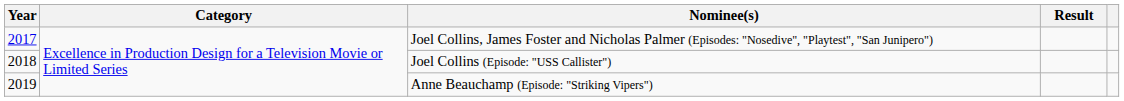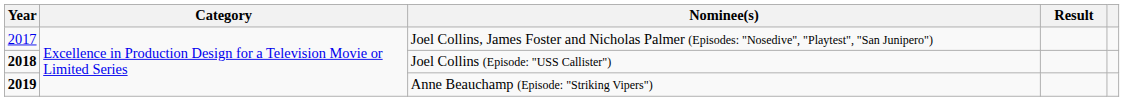(22, 61) normal -> (22, 61) bold
(22, 84) normal -> (22, 84) bold
